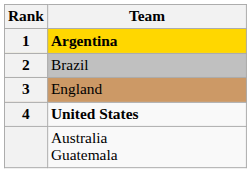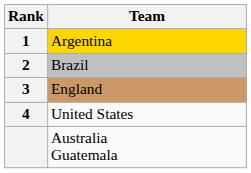(84, 41) bold -> (82, 41) normal
(95, 114) bold -> (92, 114) normal
